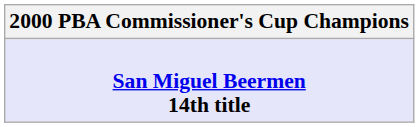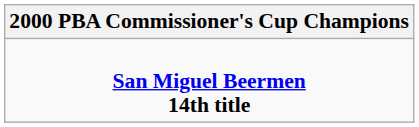(209, 92) lavender background -> (209, 92) no background
